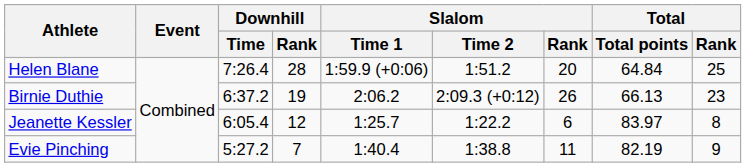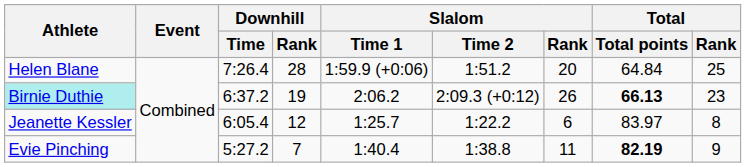(56, 97) no background -> (56, 97) paleturquoise background
(642, 97) normal -> (642, 97) bold
(642, 149) normal -> (642, 149) bold
